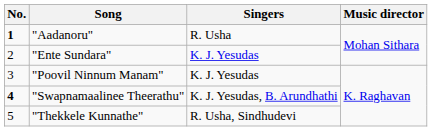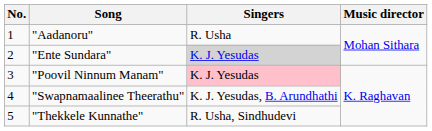(11, 34) bold -> (11, 34) normal
(224, 55) no background -> (224, 55) lightgrey background
(224, 75) no background -> (224, 75) pink background
(11, 95) bold -> (11, 95) normal
